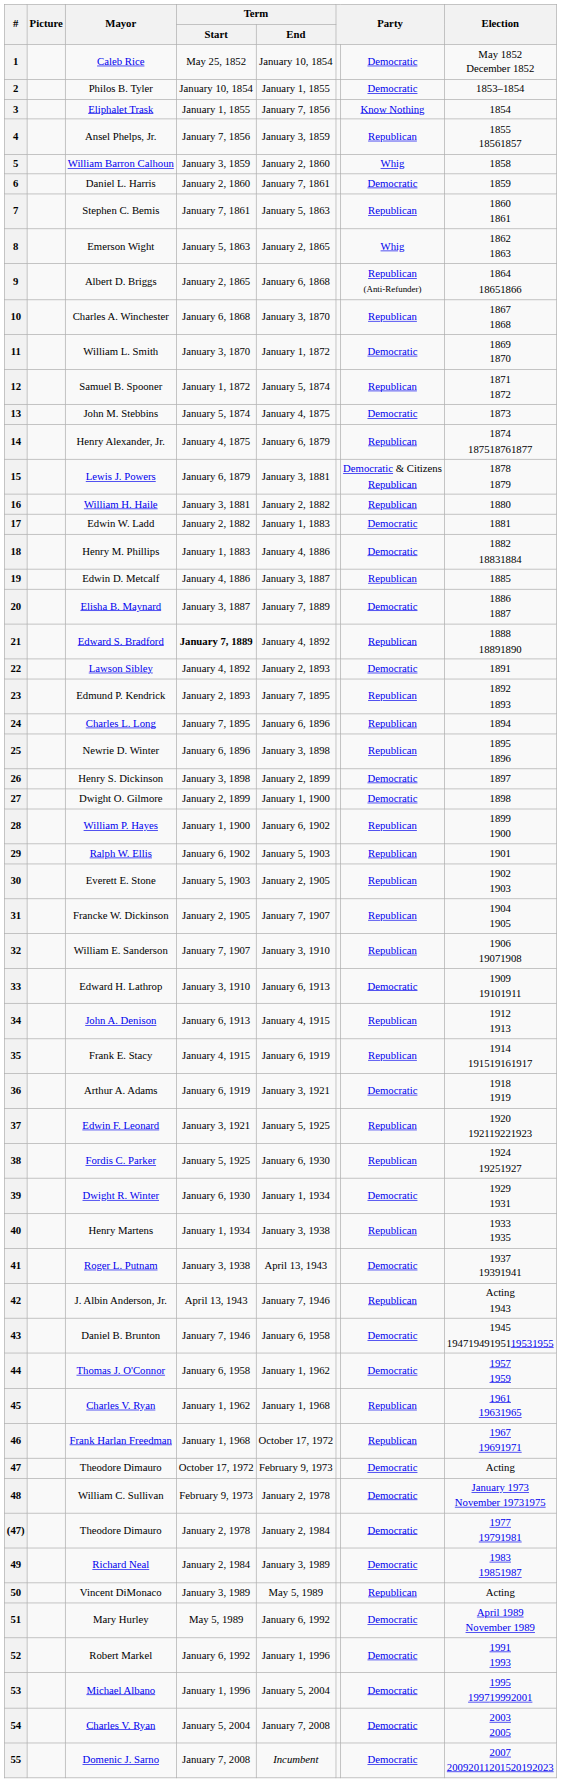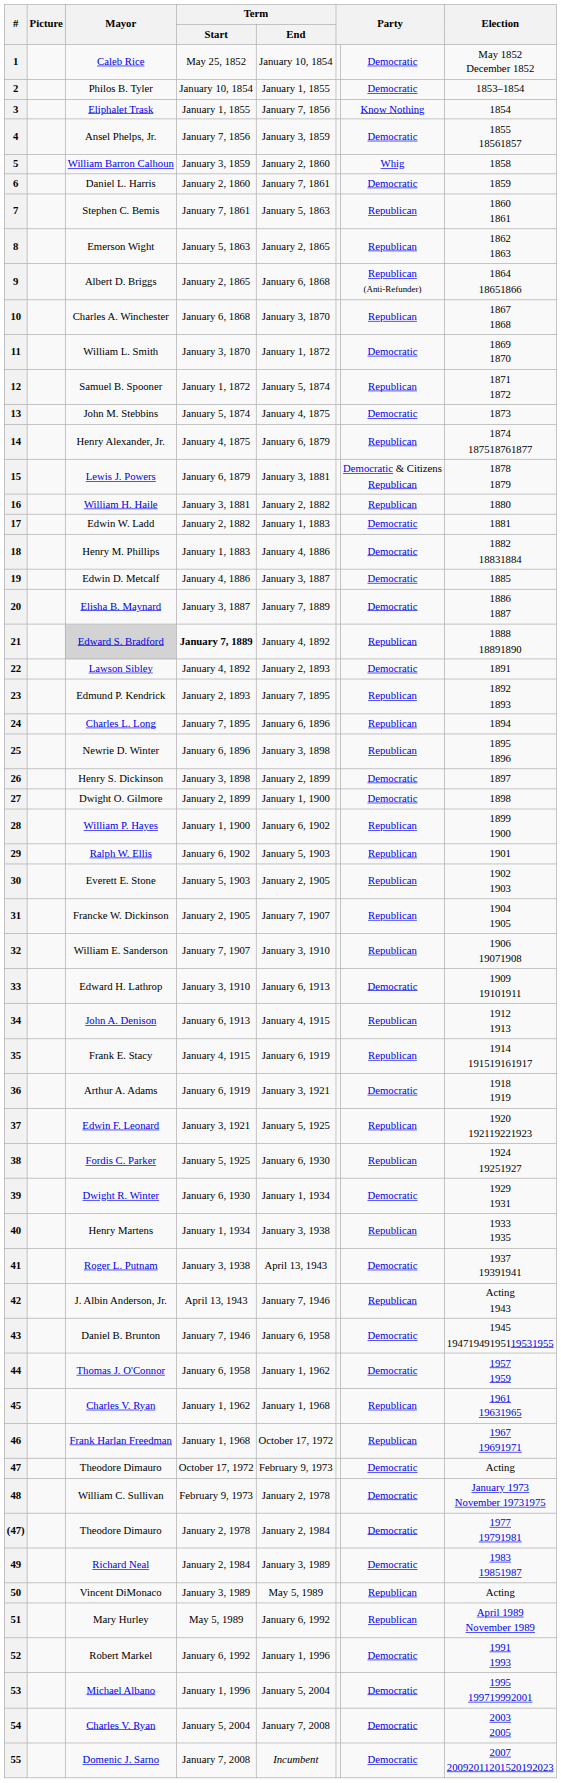(392, 136) Republican -> (392, 136) Democratic
(392, 246) Whig -> (392, 246) Republican
(392, 579) Republican -> (392, 579) Democratic
(121, 641) no background -> (121, 641) lightgrey background
(392, 1620) Democratic -> (392, 1620) Republican
